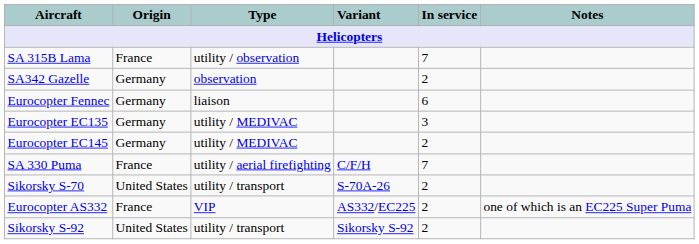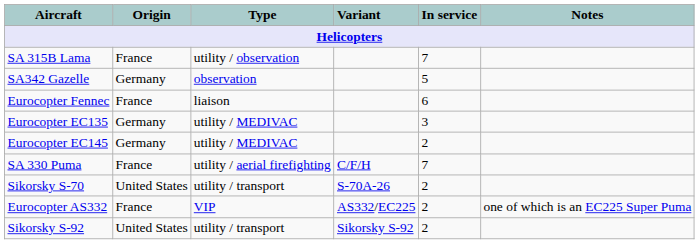(425, 79) 2 -> (425, 79) 5
(141, 100) Germany -> (134, 100) France
